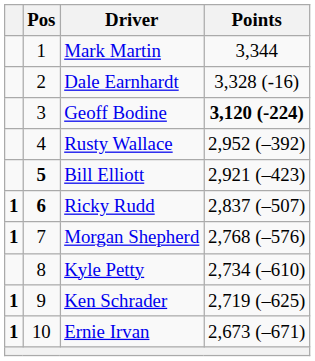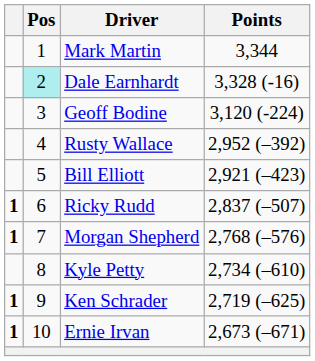(41, 82) no background -> (41, 82) paleturquoise background
(257, 113) bold -> (257, 113) normal
(41, 175) bold -> (41, 175) normal
(41, 206) bold -> (41, 206) normal
